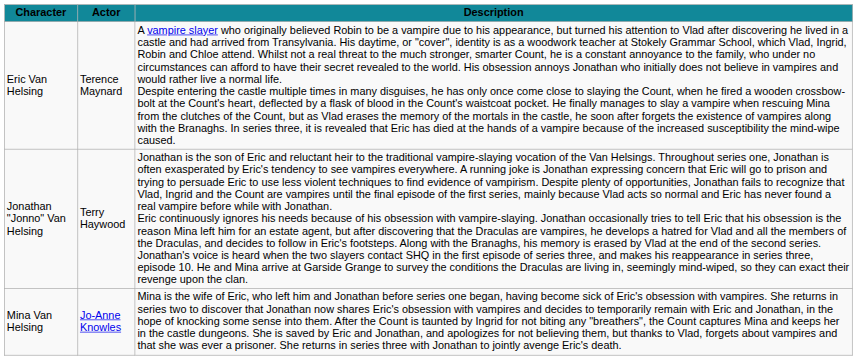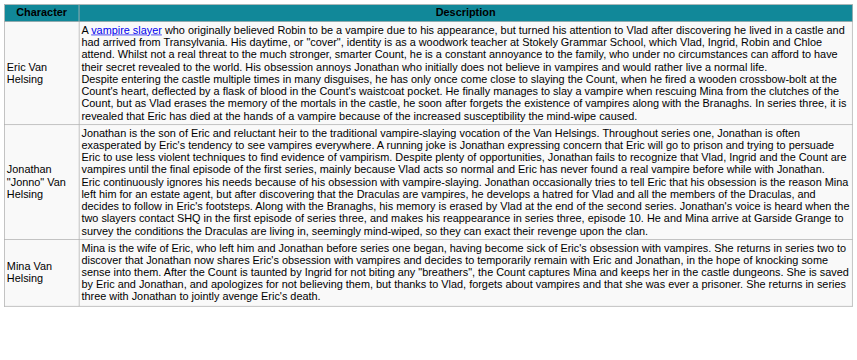- column: (106, 13)
